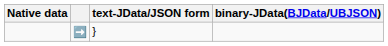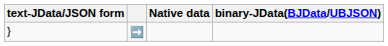columns swapped: (37, 13) <-> (151, 13)
